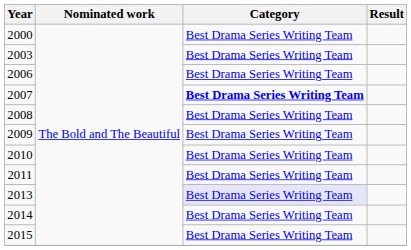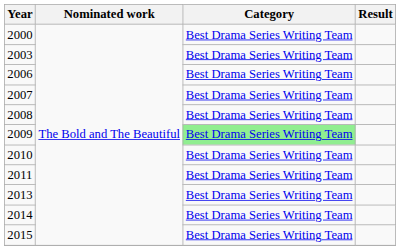(275, 94) bold -> (269, 94) normal
(269, 134) no background -> (269, 134) lightgreen background
(269, 194) lavender background -> (269, 194) no background
